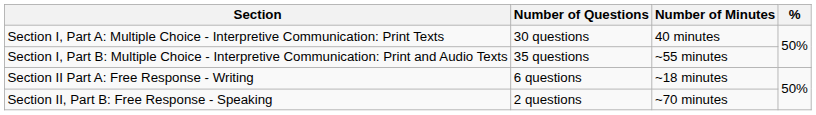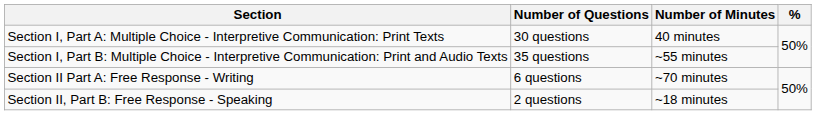(691, 78) ~18 minutes -> (691, 78) ~70 minutes
(691, 99) ~70 minutes -> (691, 99) ~18 minutes
